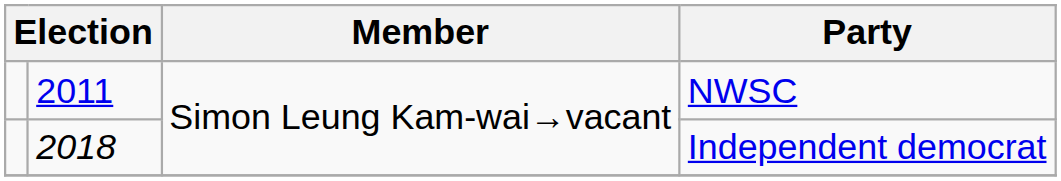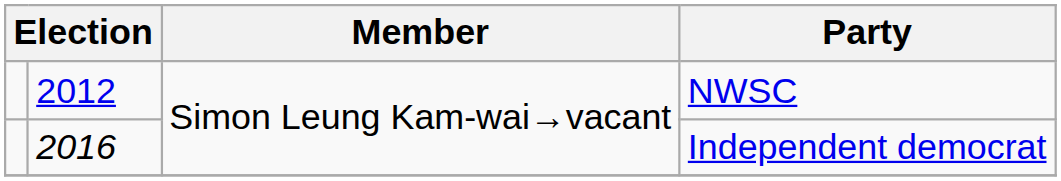(75, 89) 2011 -> (76, 89) 2012
(76, 146) 2018 -> (76, 146) 2016
